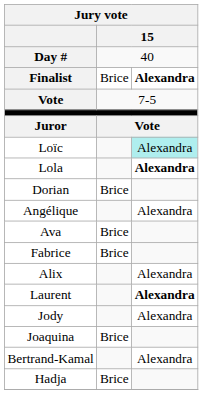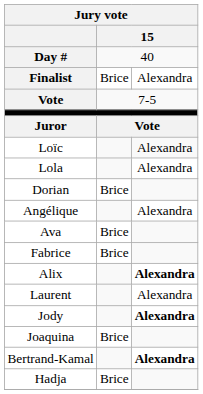(165, 78) bold -> (165, 78) normal
(165, 147) paleturquoise background -> (165, 147) no background
(165, 168) bold -> (165, 168) normal
(165, 273) normal -> (165, 273) bold
(165, 294) bold -> (165, 294) normal
(165, 316) normal -> (165, 316) bold
(165, 358) normal -> (165, 358) bold
